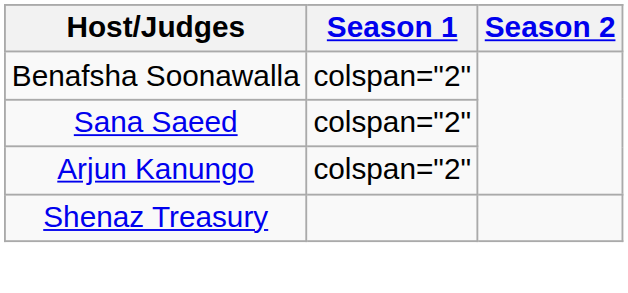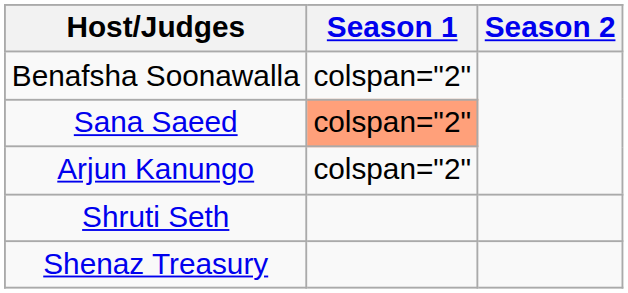(392, 122) no background -> (392, 122) lightsalmon background
+ row: (156, 216)
